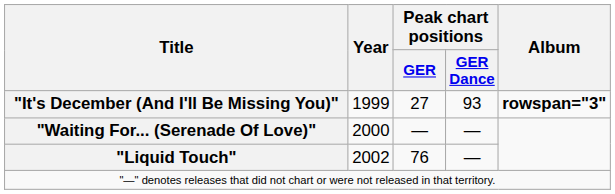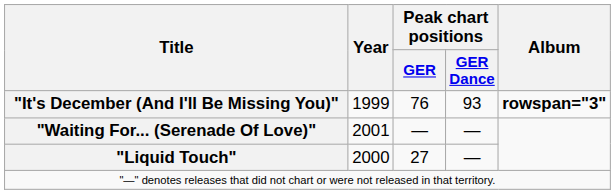(420, 104) 27 -> (420, 104) 76
(371, 130) 2000 -> (371, 130) 2001
(371, 157) 2002 -> (371, 157) 2000
(420, 157) 76 -> (420, 157) 27
